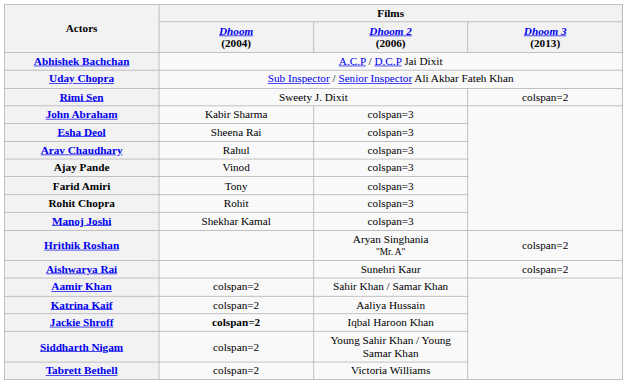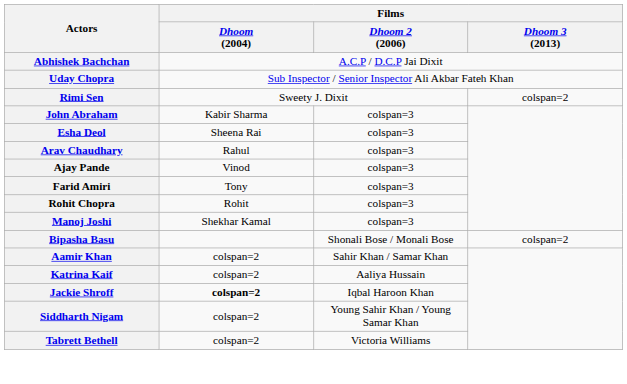- row: (82, 245)
- row: (82, 269)
+ row: (82, 239)
